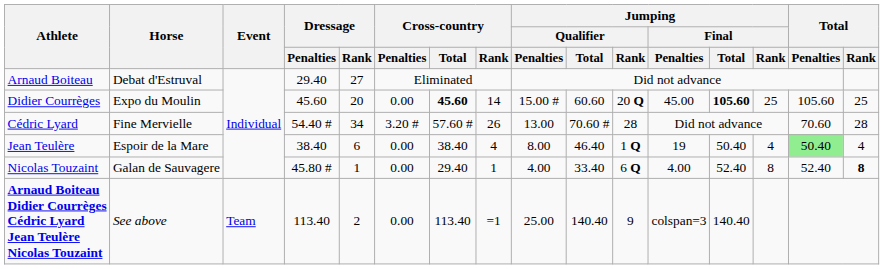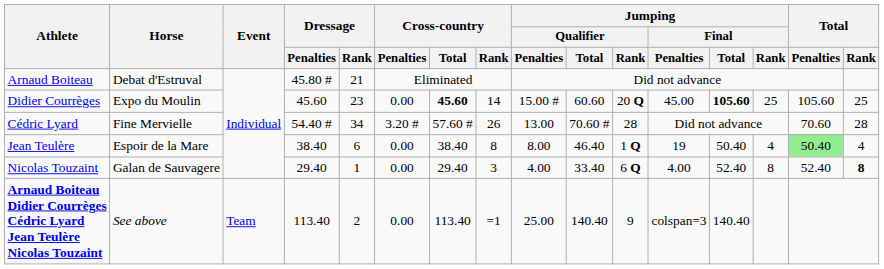(312, 79) 29.40 -> (312, 79) 45.80 #
(357, 79) 27 -> (357, 79) 21
(357, 101) 20 -> (357, 101) 23
(494, 146) 4 -> (494, 146) 8
(312, 168) 45.80 # -> (312, 168) 29.40
(494, 168) 1 -> (494, 168) 3
